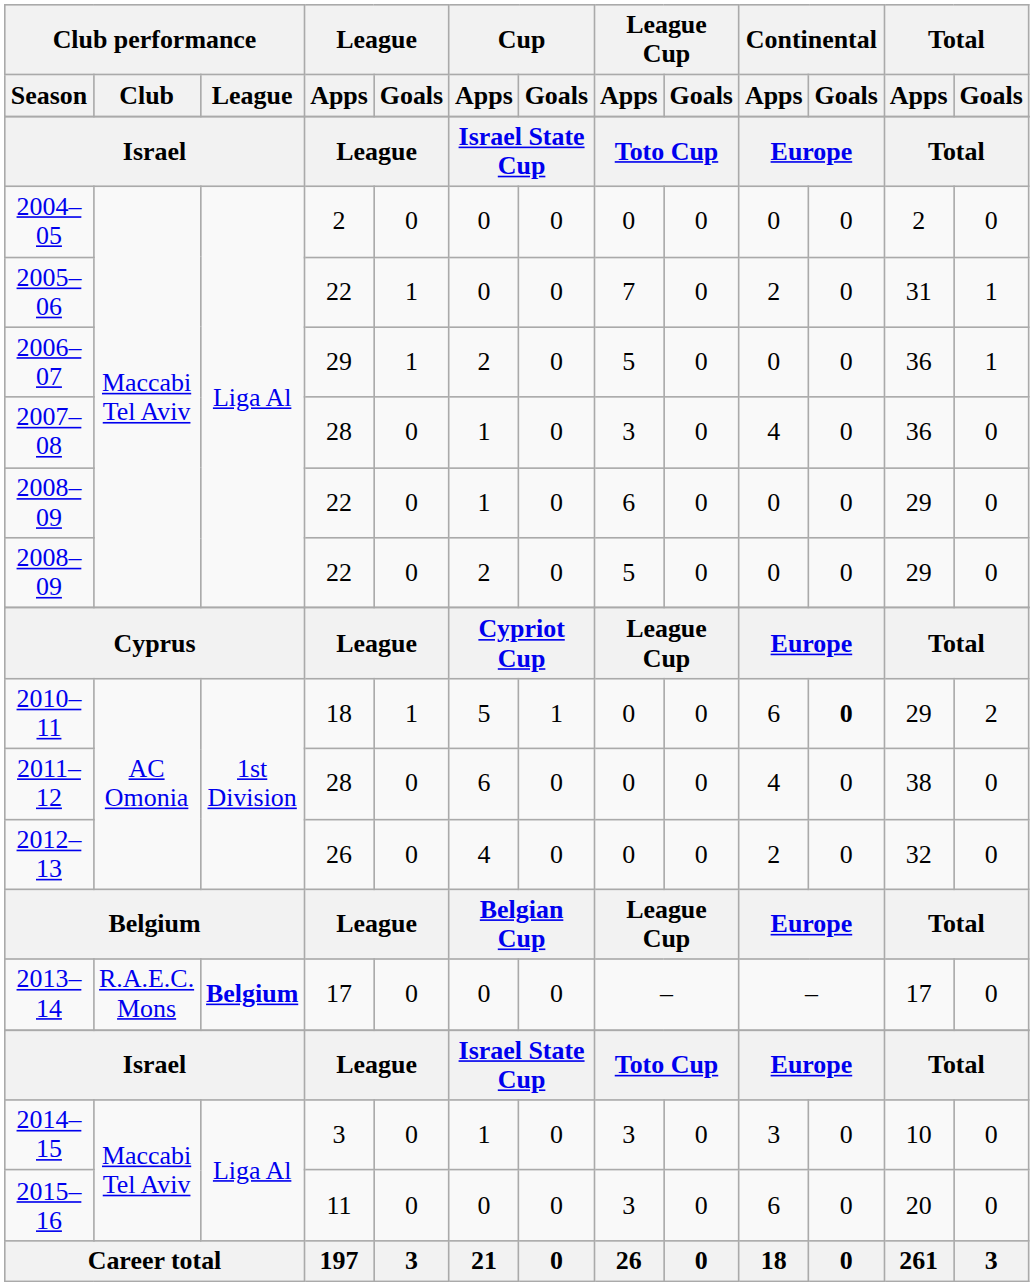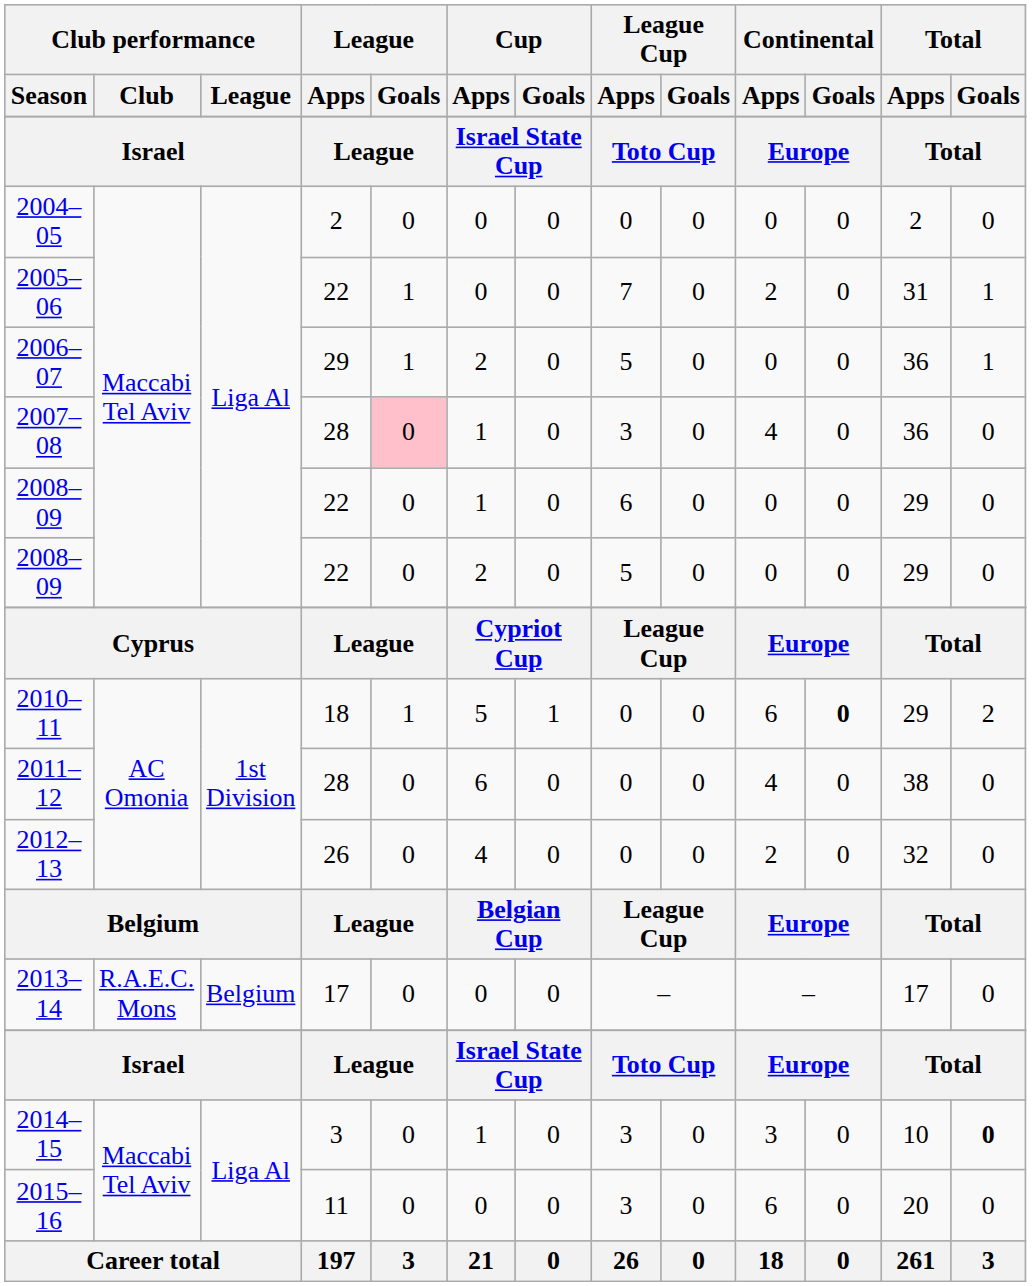(411, 432) no background -> (409, 432) pink background
(252, 994) bold -> (251, 994) normal
(991, 1134) normal -> (988, 1134) bold
